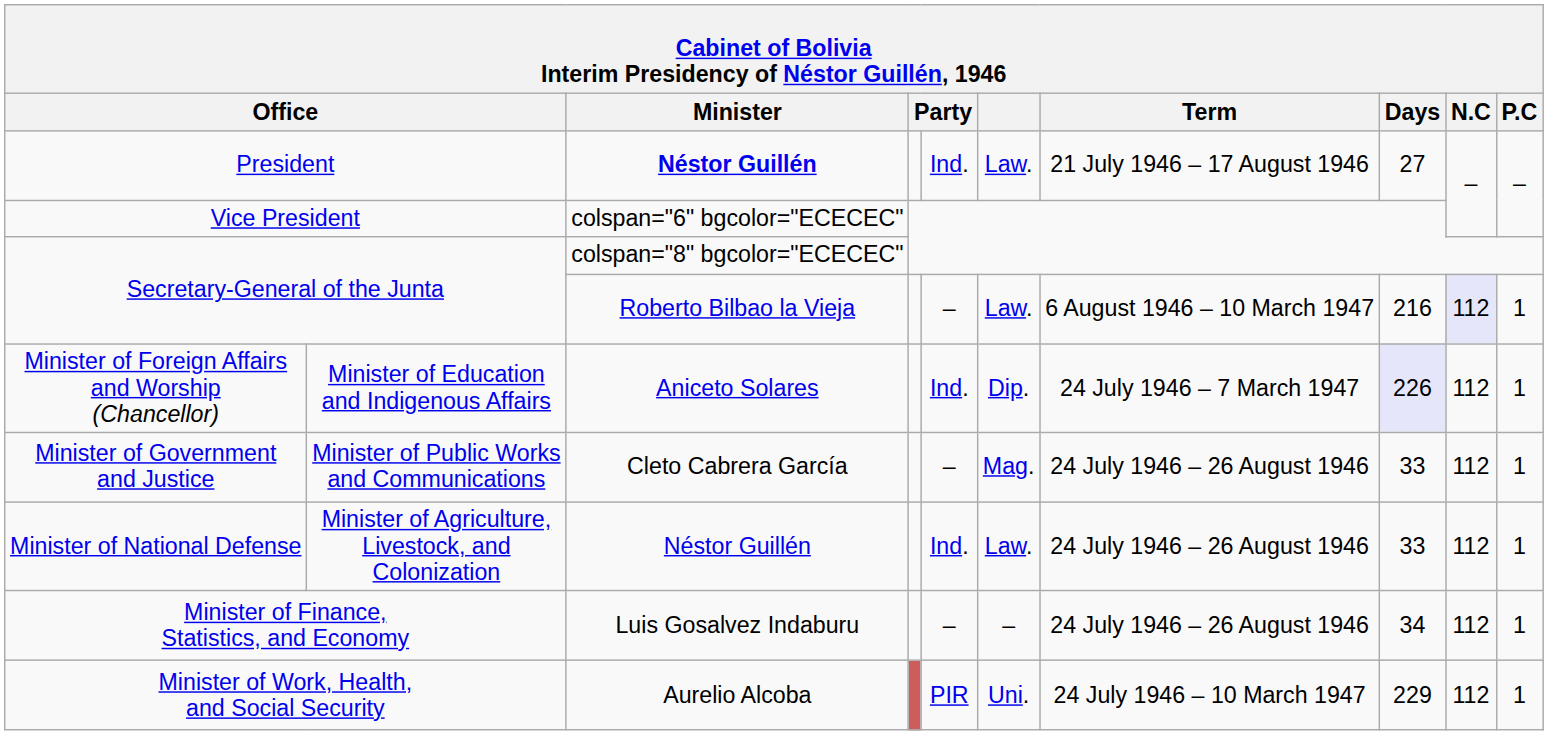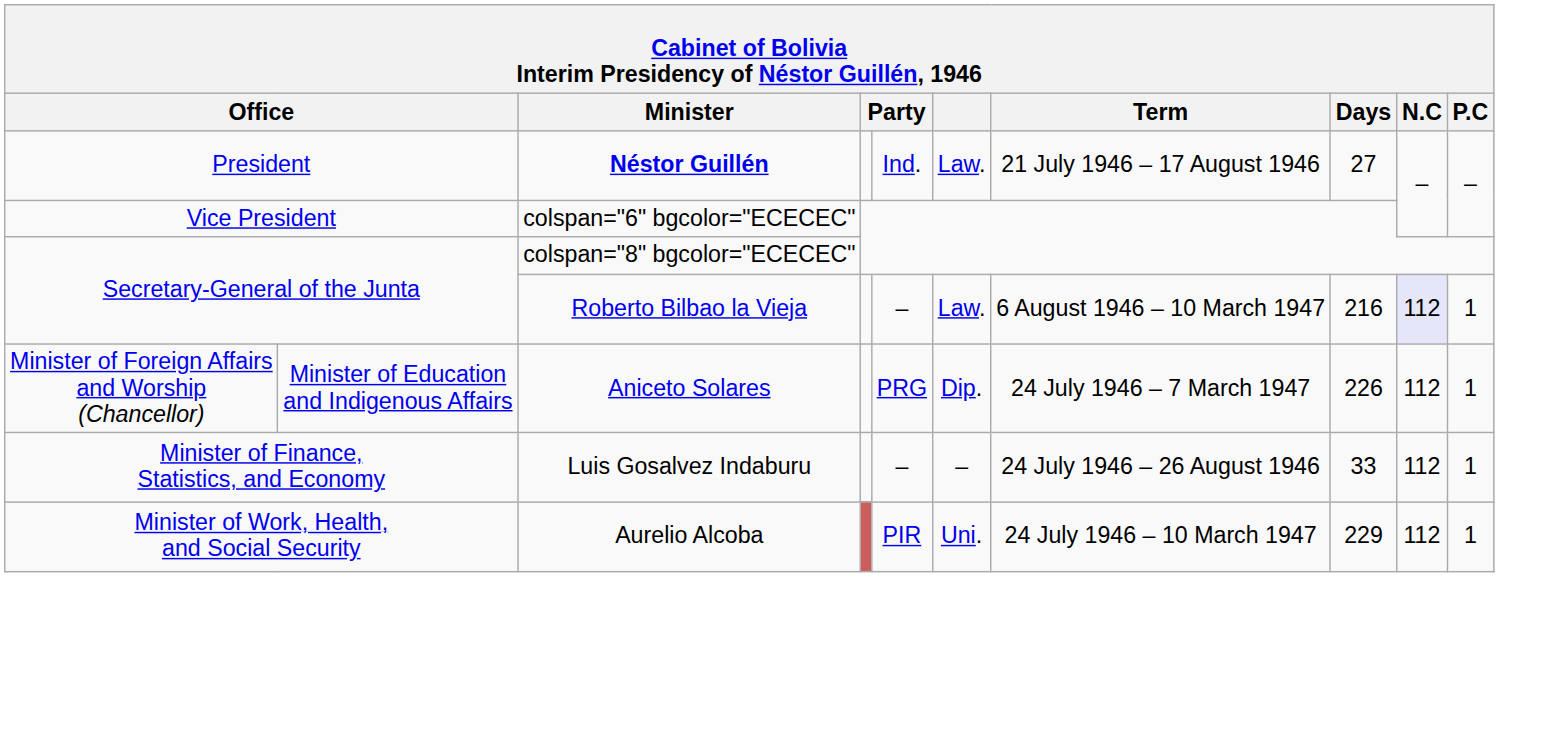(949, 387) Ind. -> (902, 387) PRG
(1412, 387) lavender background -> (1363, 387) no background
- row: (156, 466)
- row: (156, 546)
(1412, 625) 34 -> (1363, 466) 33
